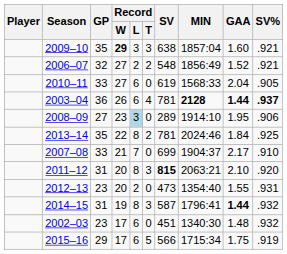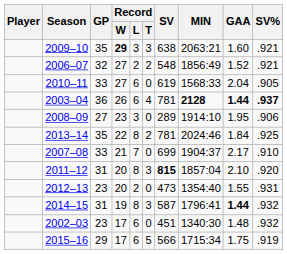(201, 48) 1857:04 -> (201, 48) 2063:21
(136, 118) lightblue background -> (136, 118) no background
(201, 170) 2063:21 -> (201, 170) 1857:04
